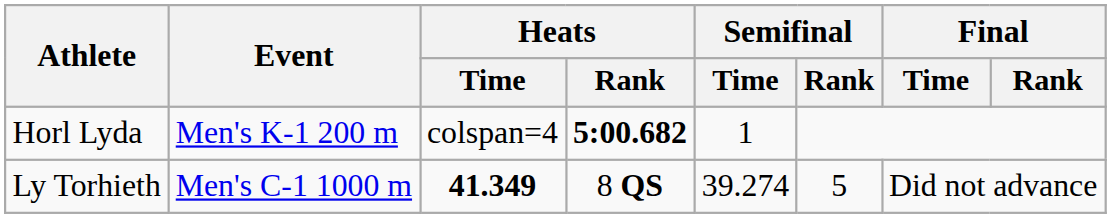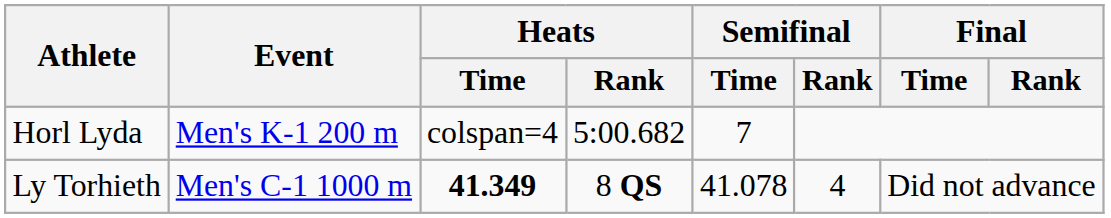(630, 133) bold -> (629, 133) normal
(746, 133) 1 -> (744, 133) 7
(746, 185) 39.274 -> (744, 185) 41.078
(839, 185) 5 -> (837, 185) 4
